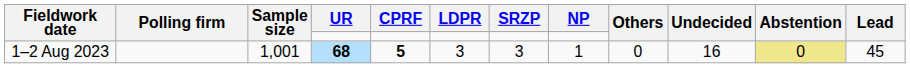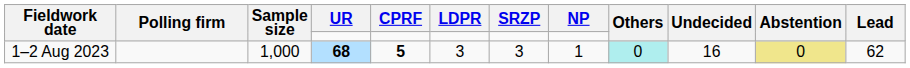(280, 52) 1,001 -> (280, 52) 1,000
(638, 52) no background -> (638, 52) paleturquoise background
(875, 52) 45 -> (875, 52) 62
